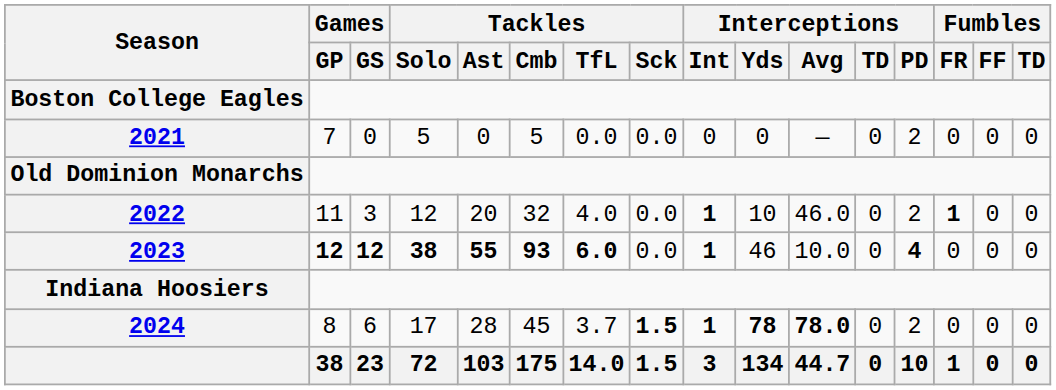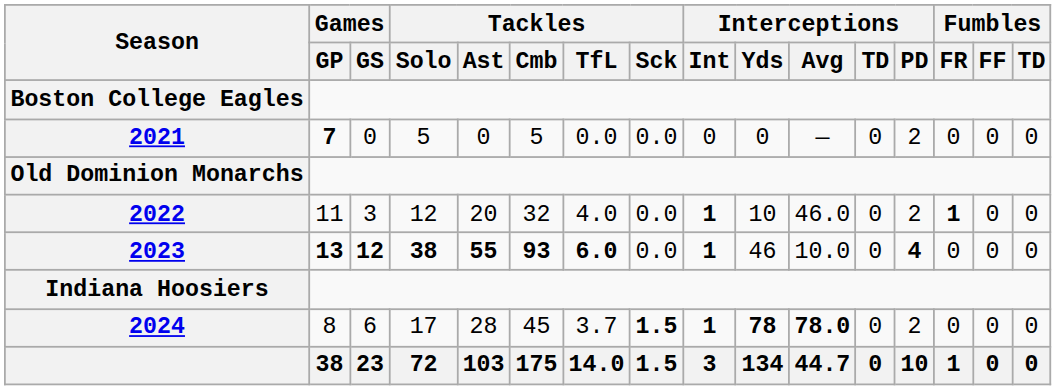(329, 138) normal -> (329, 138) bold
(329, 251) 12 -> (329, 251) 13
